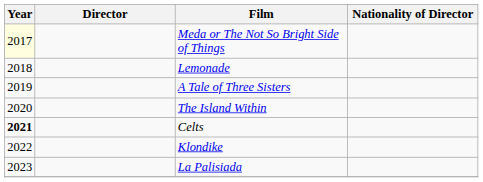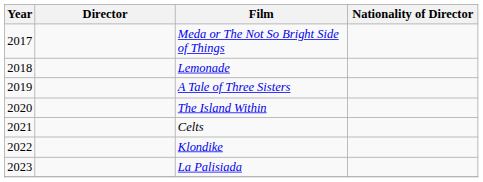(20, 41) lightyellow background -> (20, 41) no background
(20, 127) bold -> (20, 127) normal
